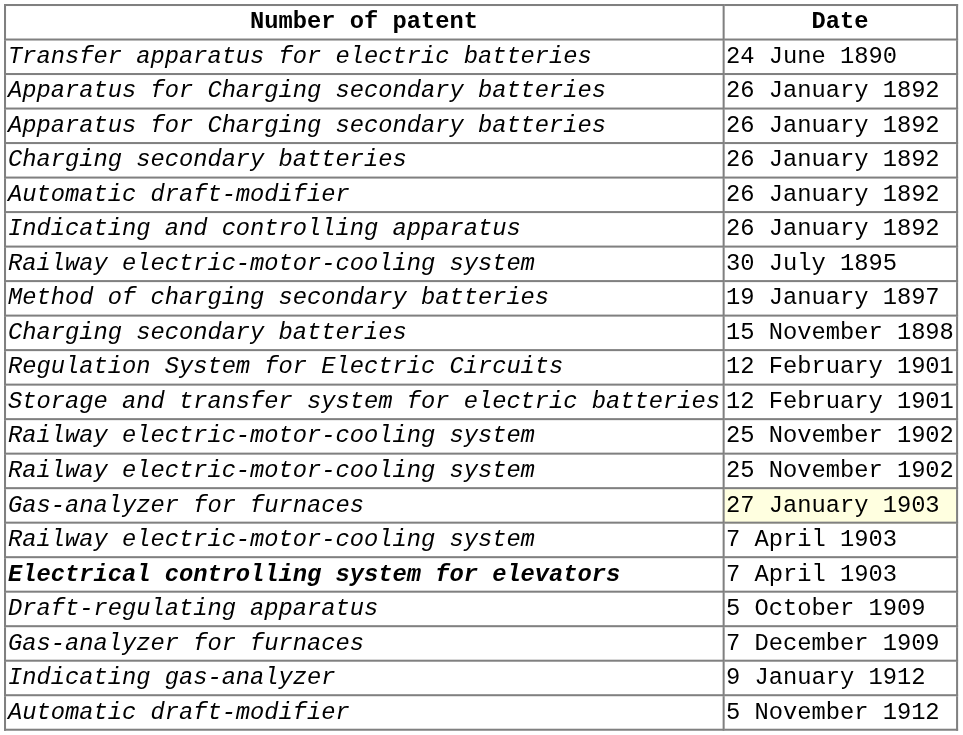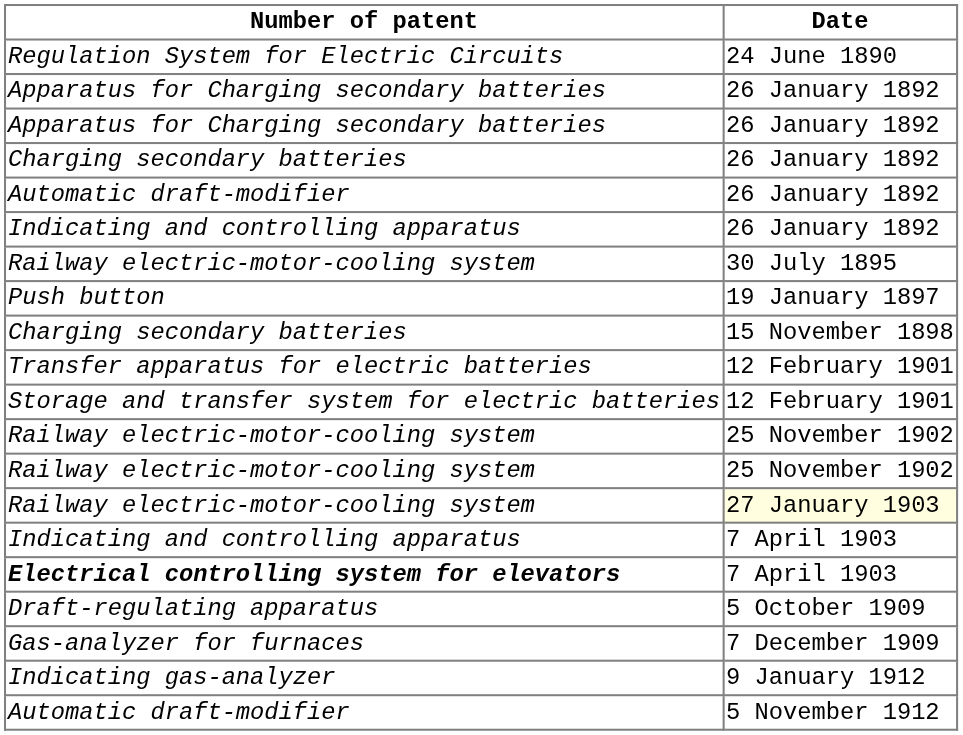(300, 57) Transfer apparatus for electric batteries -> (286, 57) Regulation System for Electric Circuits
(279, 298) Method of charging secondary batteries -> (86, 298) Push button
(286, 367) Regulation System for Electric Circuits -> (300, 367) Transfer apparatus for electric batteries
(186, 505) Gas-analyzer for furnaces -> (271, 505) Railway electric-motor-cooling system
(271, 540) Railway electric-motor-cooling system -> (264, 540) Indicating and controlling apparatus
